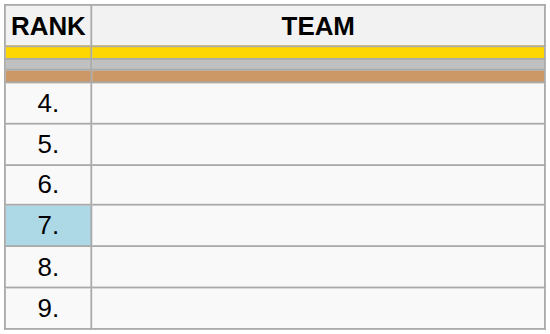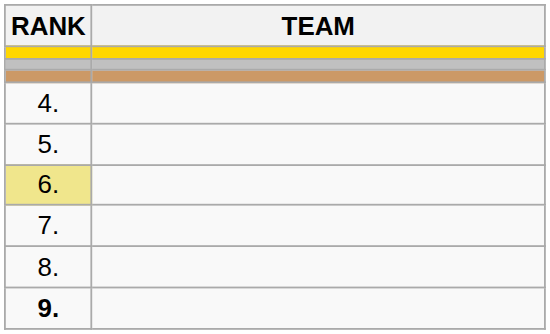(48, 185) no background -> (48, 185) khaki background
(48, 226) lightblue background -> (48, 226) no background
(48, 308) normal -> (48, 308) bold
